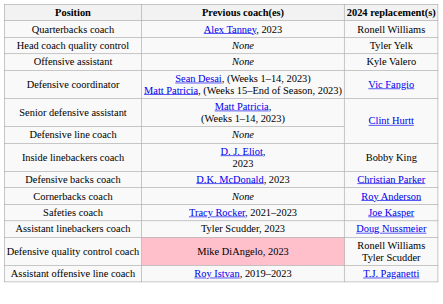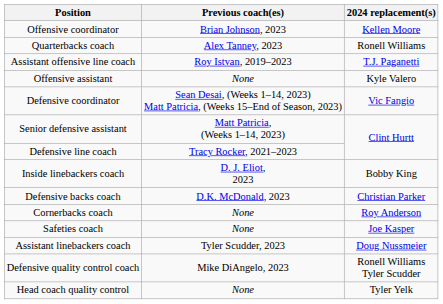+ row: (73, 29)
rows swapped: (73, 273) <-> (73, 45)
(243, 135) None -> (243, 151) Tracy Rocker, 2021–2023
(243, 212) Tracy Rocker, 2021–2023 -> (243, 229) None
(243, 251) pink background -> (243, 268) no background
